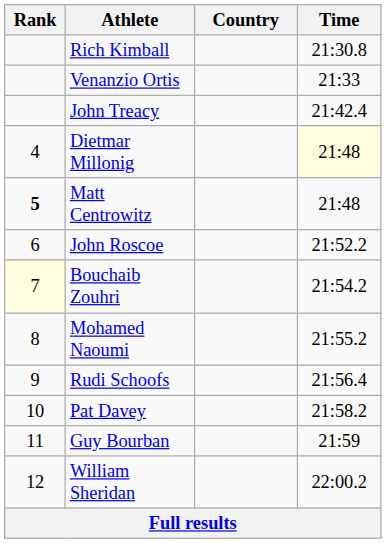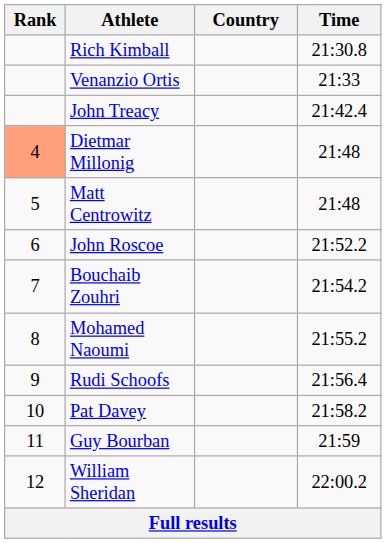(35, 152) no background -> (35, 152) lightsalmon background
(339, 152) lightyellow background -> (339, 152) no background
(35, 204) bold -> (35, 204) normal
(35, 286) lightyellow background -> (35, 286) no background
